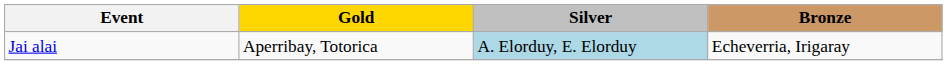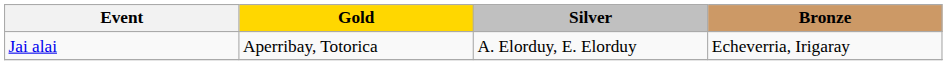(557, 45) lightblue background -> (557, 45) no background
